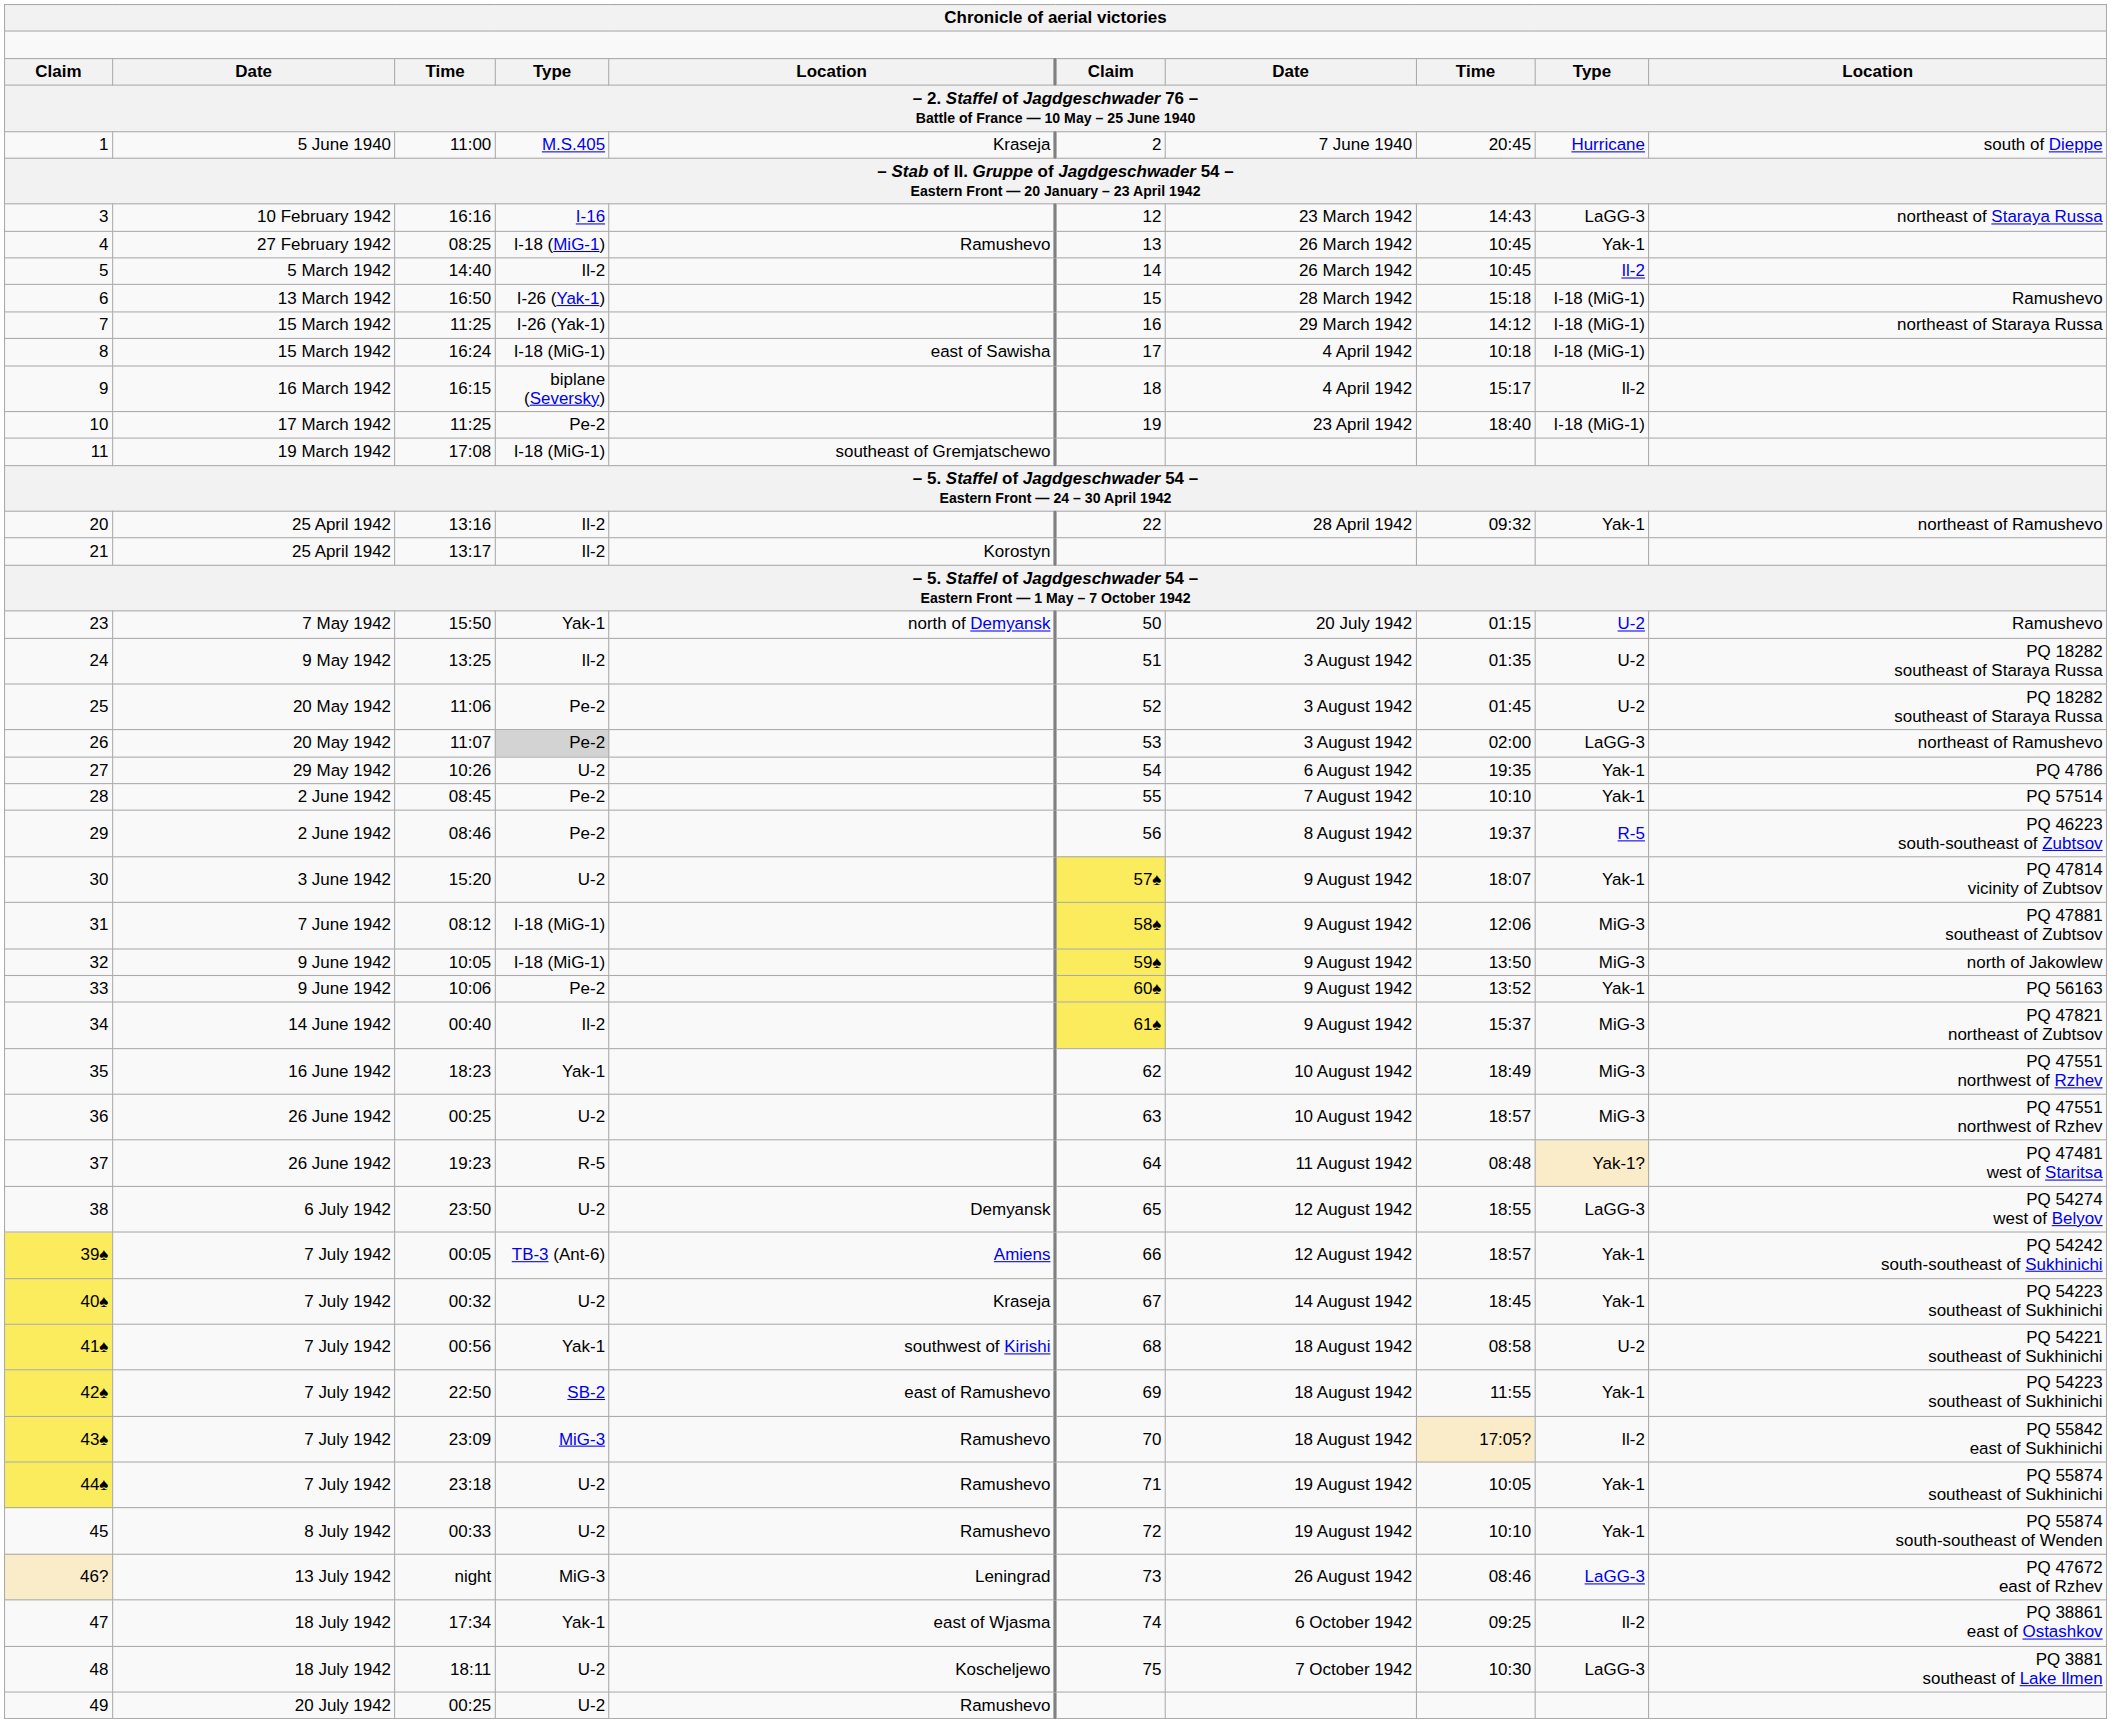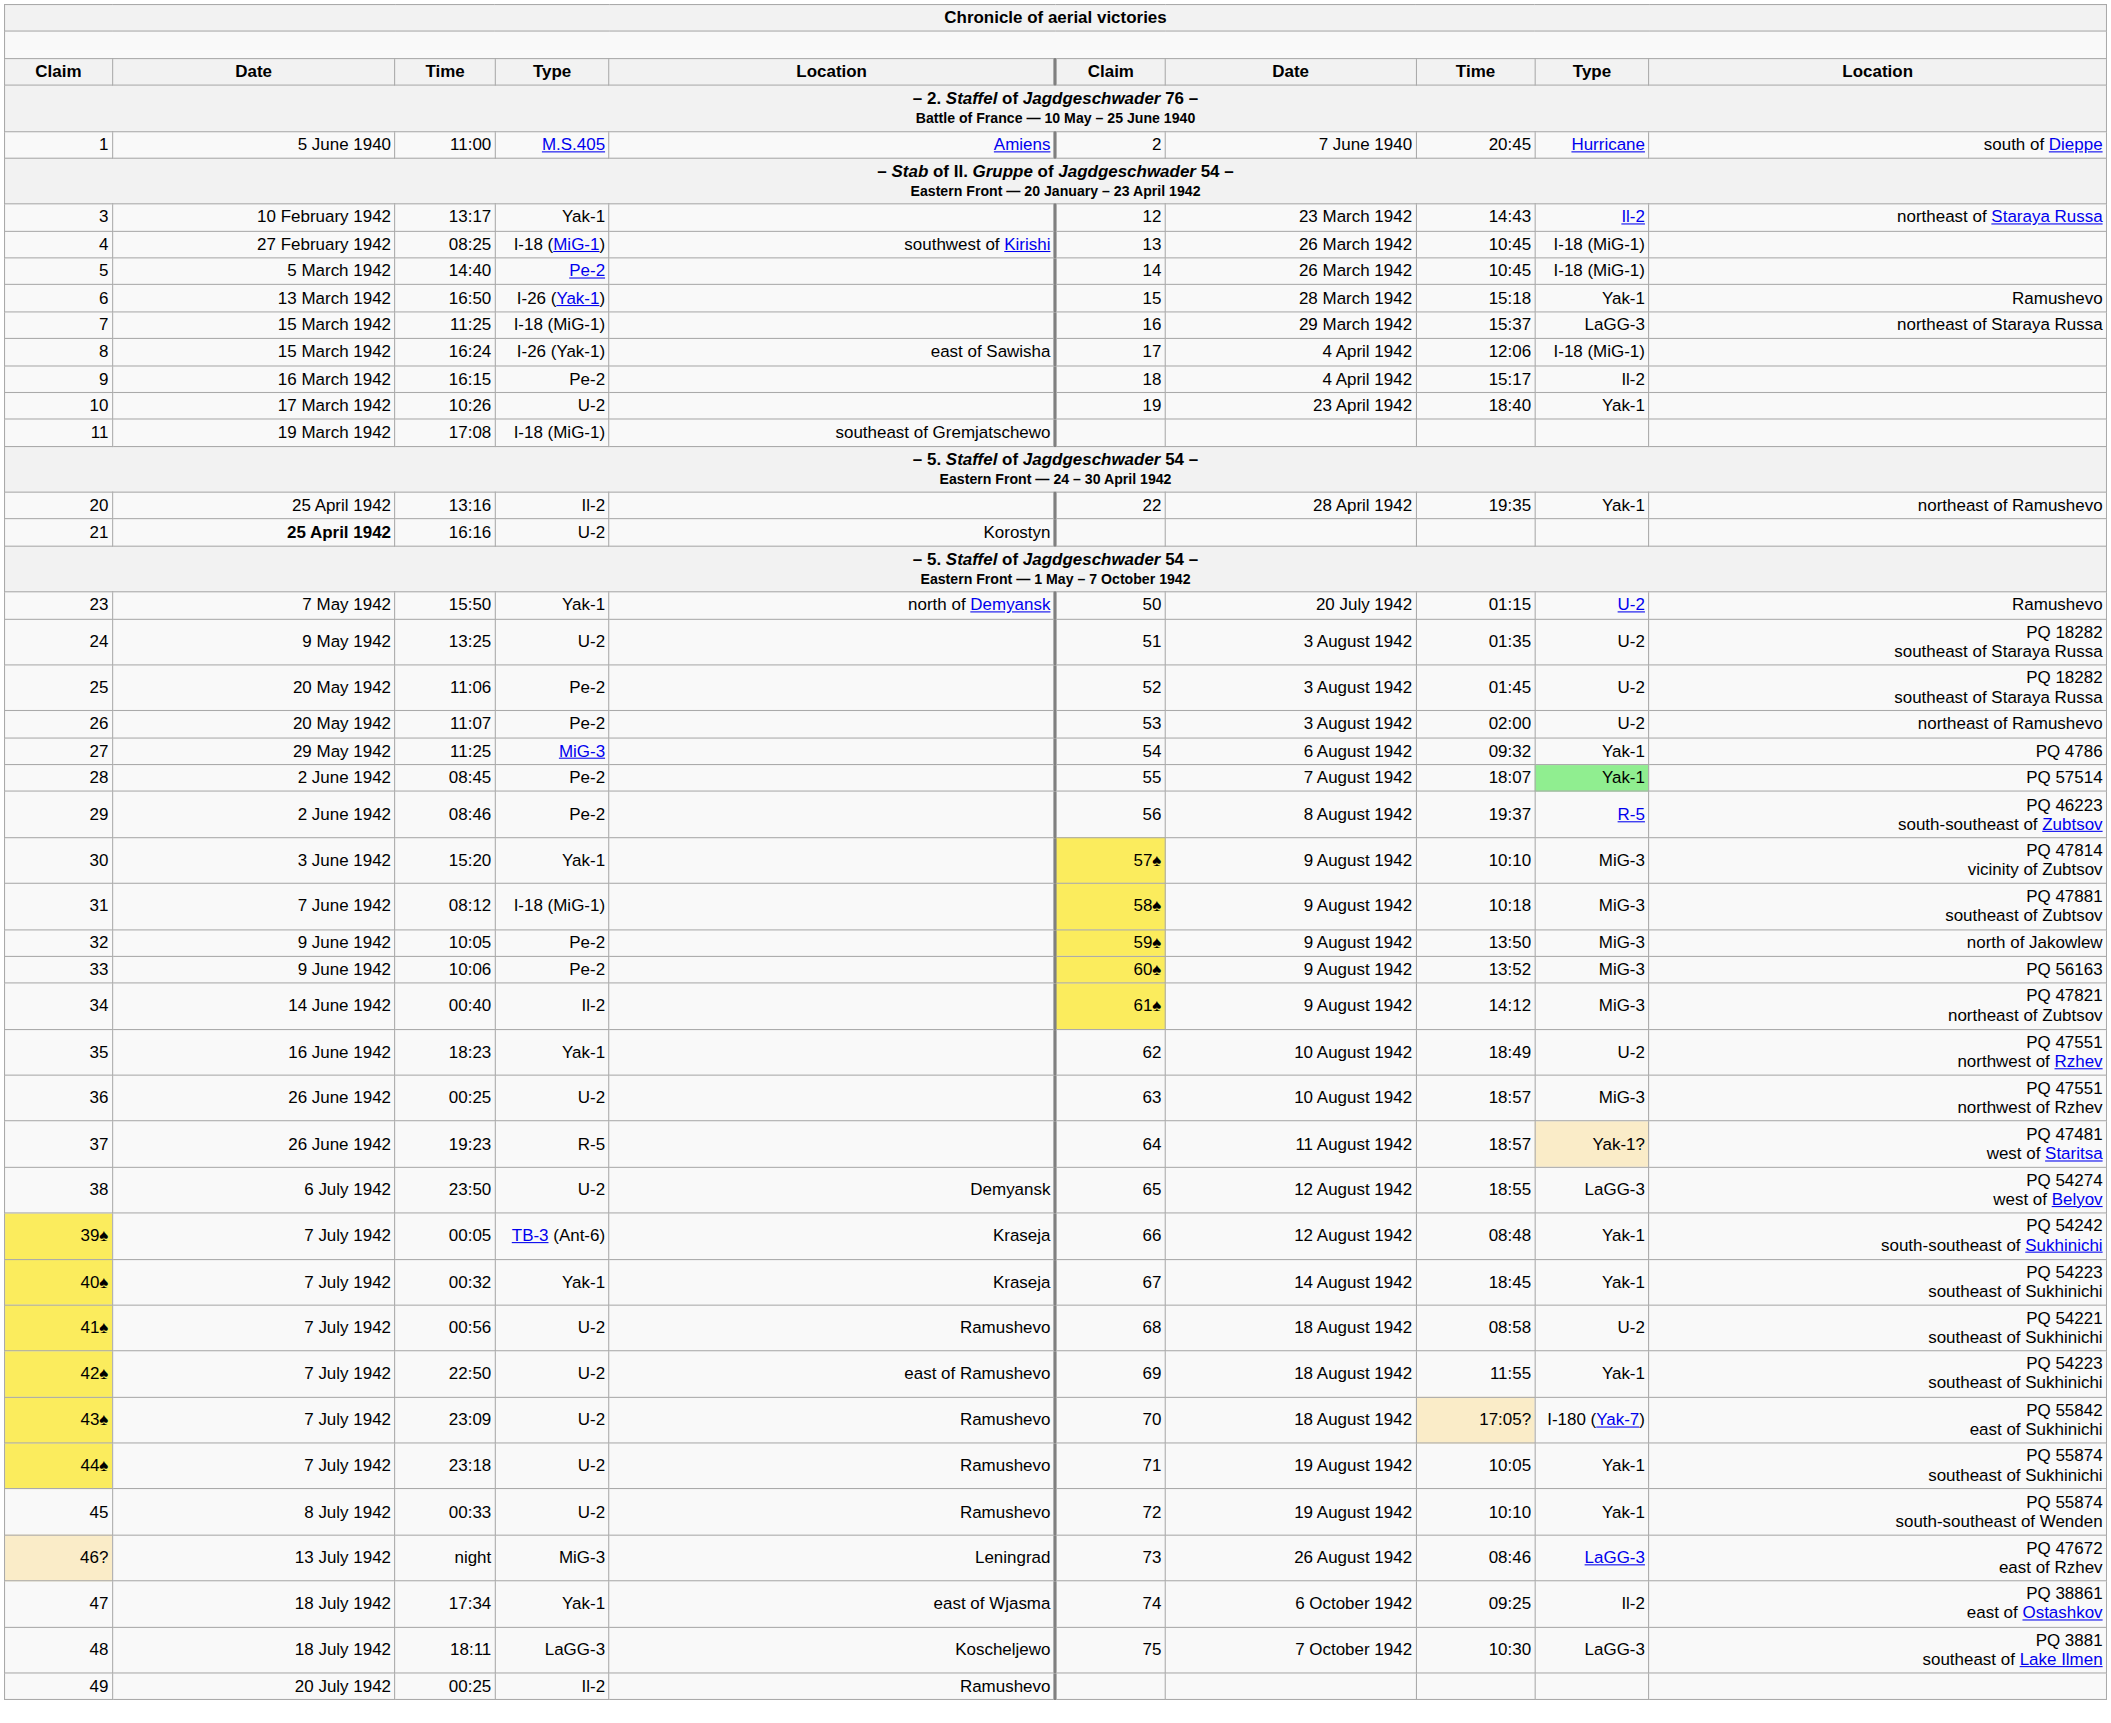(1022, 144) Kraseja -> (1022, 144) Amiens
(470, 217) 16:16 -> (470, 217) 13:17
(590, 217) I-16 -> (584, 217) Yak-1
(1615, 217) LaGG-3 -> (1633, 217) Il-2
(1005, 244) Ramushevo -> (977, 244) southwest of Kirishi
(1623, 244) Yak-1 -> (1599, 244) I-18 (MiG-1)
(593, 271) Il-2 -> (587, 271) Pe-2
(1633, 271) Il-2 -> (1599, 271) I-18 (MiG-1)
(1599, 298) I-18 (MiG-1) -> (1623, 298) Yak-1
(561, 325) I-26 (Yak-1) -> (559, 325) I-18 (MiG-1)
(1510, 325) 14:12 -> (1510, 325) 15:37
(1599, 325) I-18 (MiG-1) -> (1615, 325) LaGG-3
(559, 351) I-18 (MiG-1) -> (561, 351) I-26 (Yak-1)
(1510, 351) 10:18 -> (1510, 351) 12:06
(565, 388) biplane (Seversky) -> (587, 378) Pe-2
(471, 424) 11:25 -> (470, 405) 10:26
(587, 424) Pe-2 -> (591, 405) U-2
(1599, 424) I-18 (MiG-1) -> (1623, 405) Yak-1
(1510, 524) 09:32 -> (1510, 505) 19:35
(341, 551) normal -> (339, 532) bold
(470, 551) 13:17 -> (470, 532) 16:16
(593, 551) Il-2 -> (591, 532) U-2
(593, 660) Il-2 -> (591, 641) U-2
(587, 743) lightgrey background -> (587, 724) no background
(1615, 743) LaGG-3 -> (1631, 724) U-2
(470, 770) 10:26 -> (471, 751) 11:25
(591, 770) U-2 -> (582, 751) MiG-3
(1510, 770) 19:35 -> (1510, 751) 09:32
(1510, 797) 10:10 -> (1510, 777) 18:07
(1623, 797) no background -> (1623, 777) lightgreen background
(591, 879) U-2 -> (584, 860) Yak-1
(1510, 879) 18:07 -> (1510, 860) 10:10
(1623, 879) Yak-1 -> (1622, 860) MiG-3
(1510, 925) 12:06 -> (1510, 906) 10:18
(559, 961) I-18 (MiG-1) -> (587, 942) Pe-2
(1623, 988) Yak-1 -> (1622, 969) MiG-3
(1510, 1025) 15:37 -> (1510, 1006) 14:12
(1622, 1071) MiG-3 -> (1631, 1052) U-2
(1510, 1163) 08:48 -> (1510, 1144) 18:57
(1022, 1255) Amiens -> (1022, 1236) Kraseja
(1510, 1255) 18:57 -> (1510, 1236) 08:48
(591, 1301) U-2 -> (584, 1281) Yak-1
(584, 1347) Yak-1 -> (591, 1327) U-2
(977, 1347) southwest of Kirishi -> (1005, 1327) Ramushevo
(586, 1393) SB-2 -> (591, 1373) U-2
(582, 1439) MiG-3 -> (591, 1419) U-2
(1633, 1439) Il-2 -> (1596, 1419) I-180 (Yak-7)
(591, 1668) U-2 -> (575, 1649) LaGG-3
(591, 1705) U-2 -> (593, 1686) Il-2
